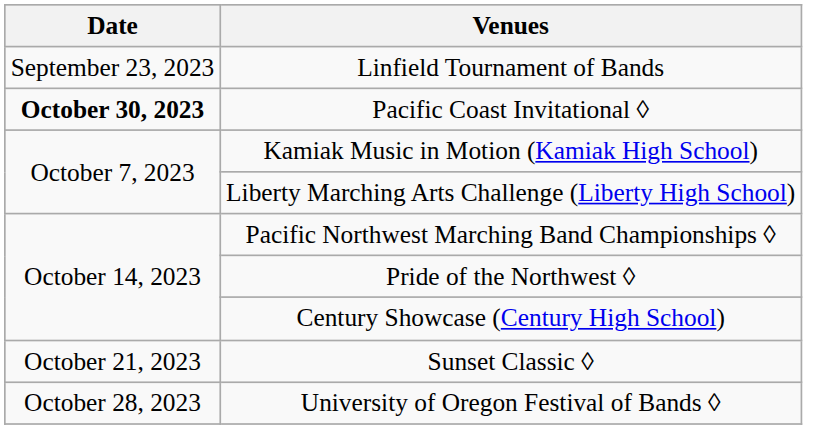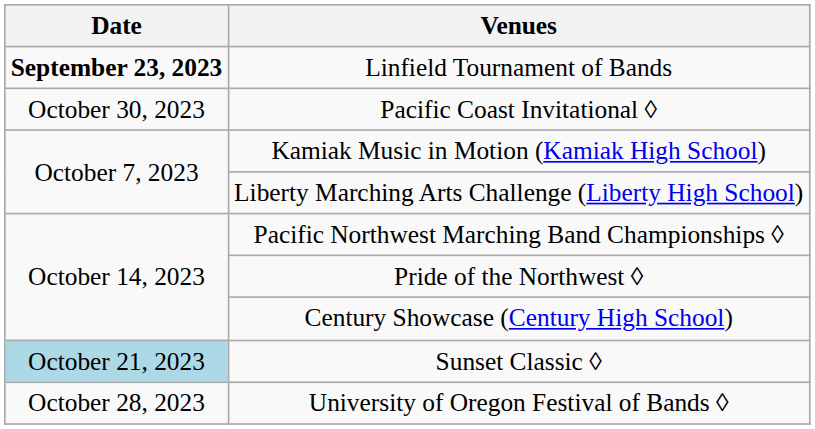(113, 67) normal -> (117, 67) bold
(113, 109) bold -> (117, 109) normal
(113, 360) no background -> (117, 360) lightblue background
